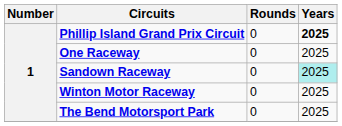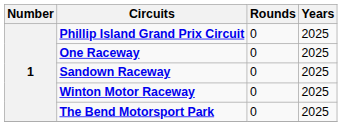(315, 33) bold -> (315, 33) normal
(315, 72) paleturquoise background -> (315, 72) no background
